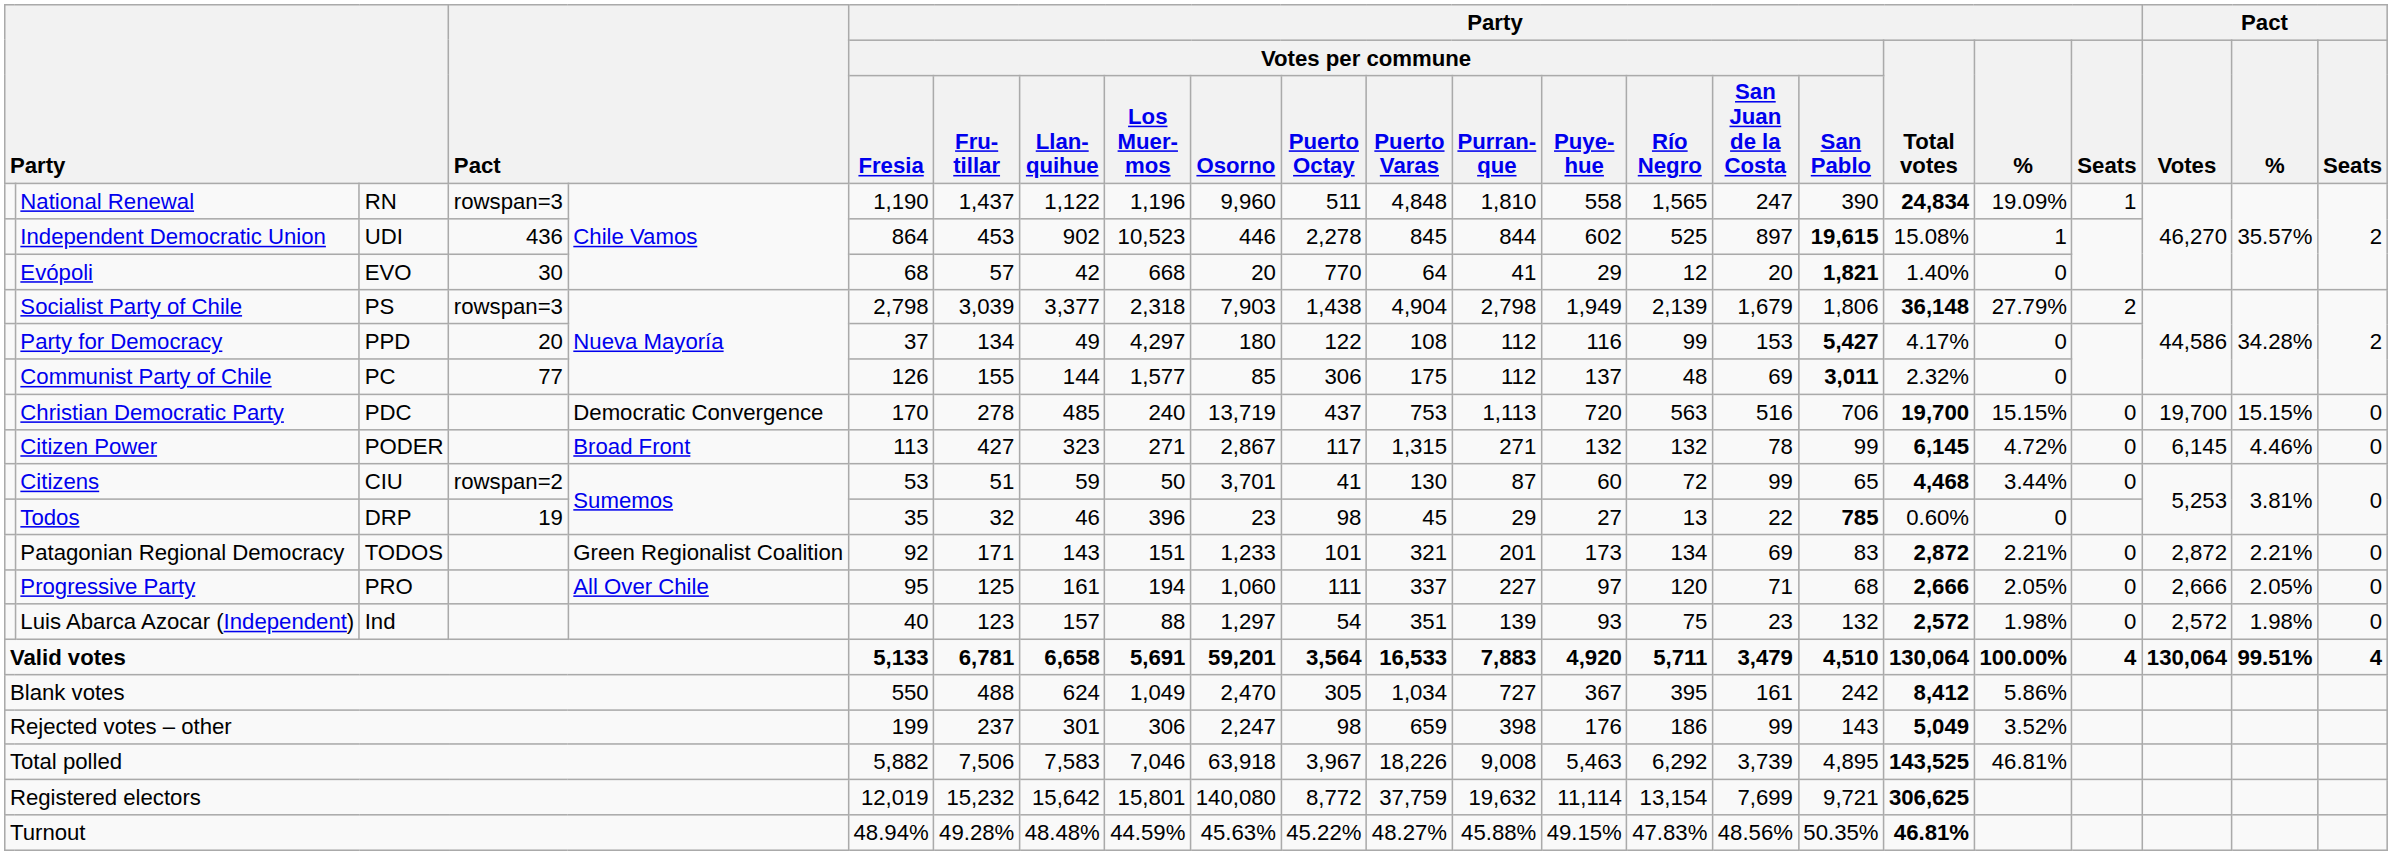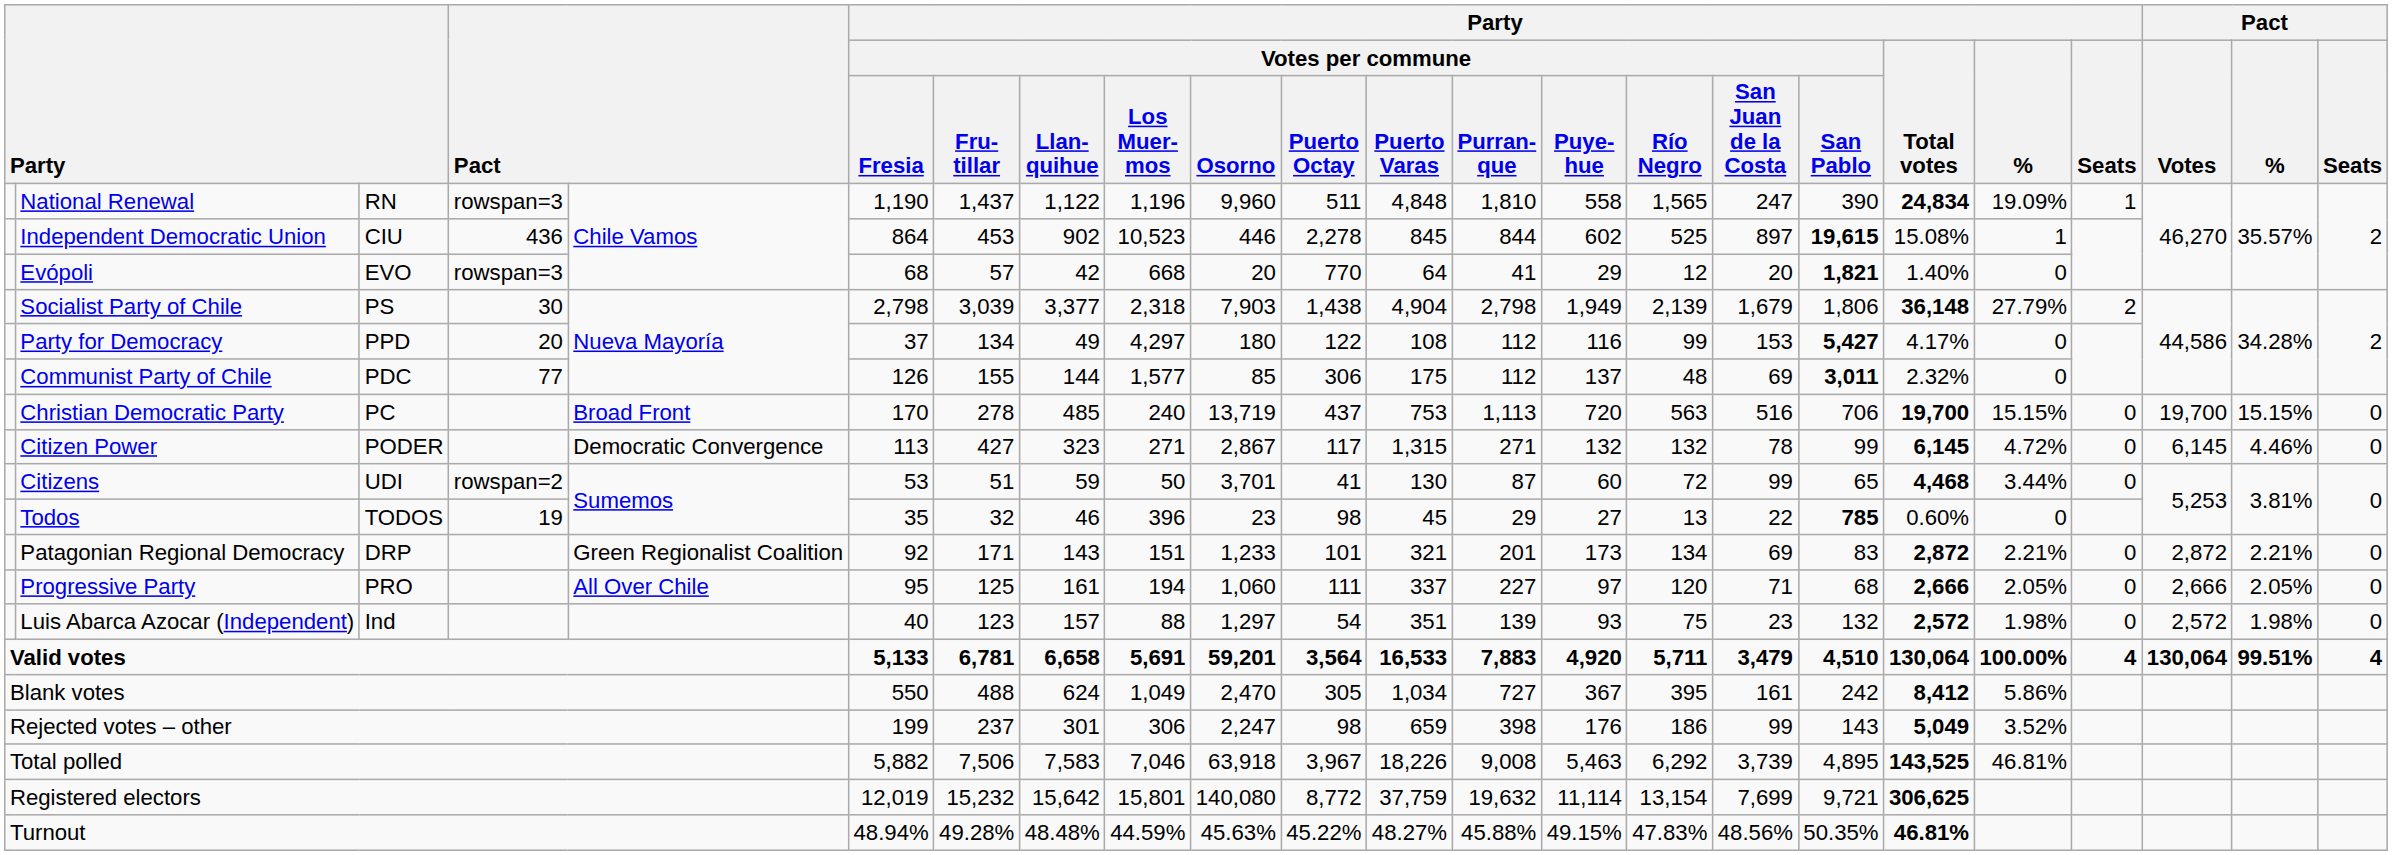(384, 237) UDI -> (384, 237) CIU
(551, 272) 30 -> (508, 272) rowspan=3
(508, 307) rowspan=3 -> (551, 307) 30
(380, 377) PC -> (388, 377) PDC
(388, 412) PDC -> (380, 412) PC
(698, 412) Democratic Convergence -> (632, 412) Broad Front
(632, 447) Broad Front -> (698, 447) Democratic Convergence
(384, 482) CIU -> (384, 482) UDI
(388, 517) DRP -> (404, 517) TODOS
(404, 552) TODOS -> (388, 552) DRP
